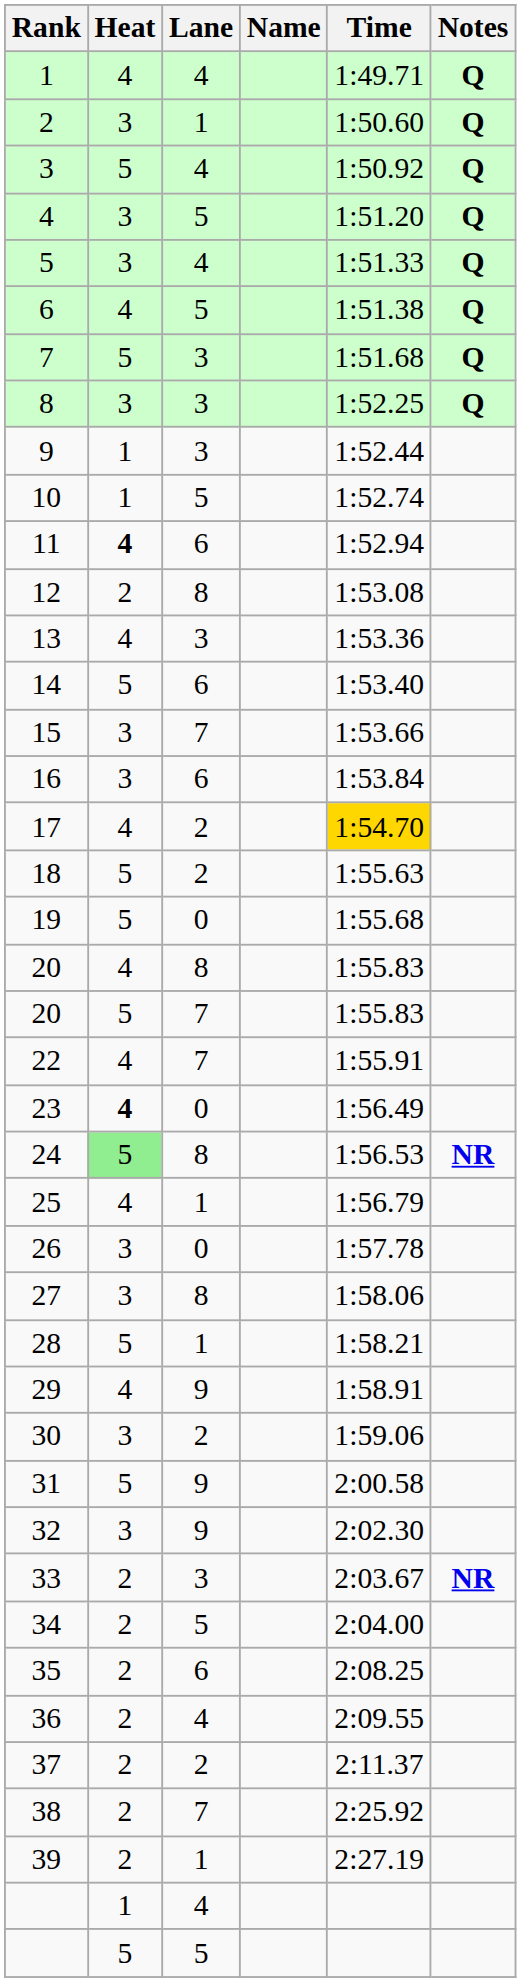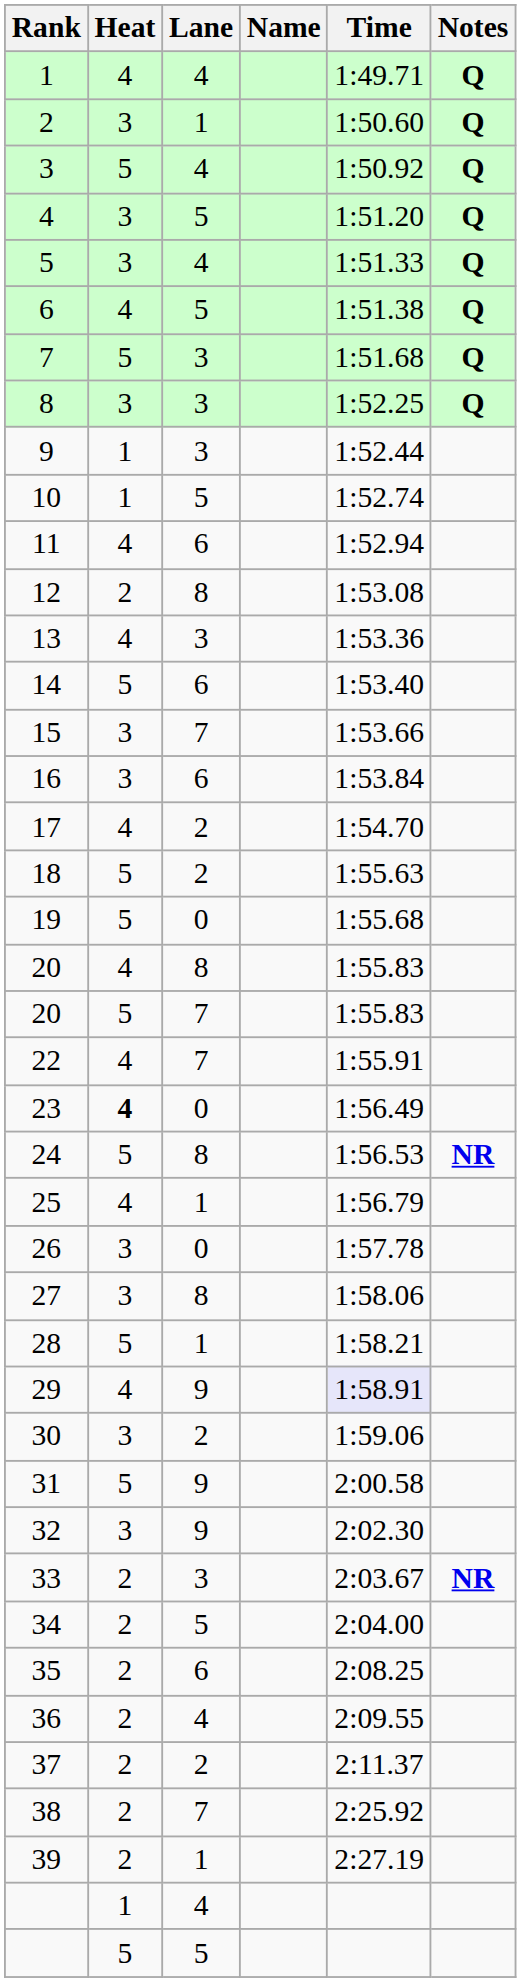(125, 544) bold -> (125, 544) normal
(379, 826) gold background -> (379, 826) no background
(125, 1154) lightgreen background -> (125, 1154) no background
(379, 1389) no background -> (379, 1389) lavender background
